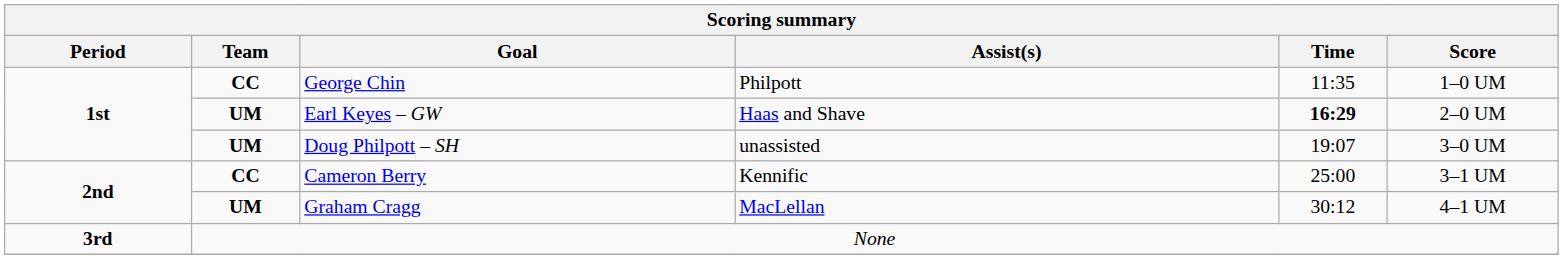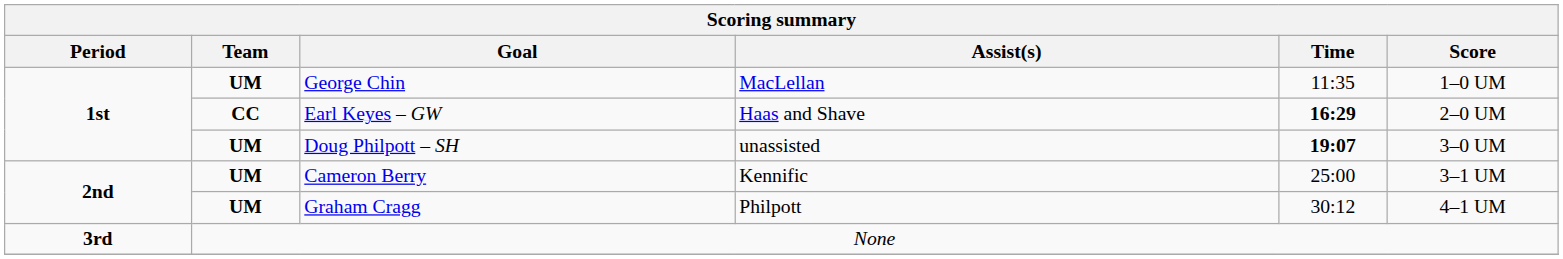(245, 82) CC -> (245, 82) UM
(770, 82) Philpott -> (782, 82) MacLellan
(245, 113) UM -> (245, 113) CC
(1333, 144) normal -> (1333, 144) bold
(245, 176) CC -> (245, 176) UM
(782, 207) MacLellan -> (770, 207) Philpott
